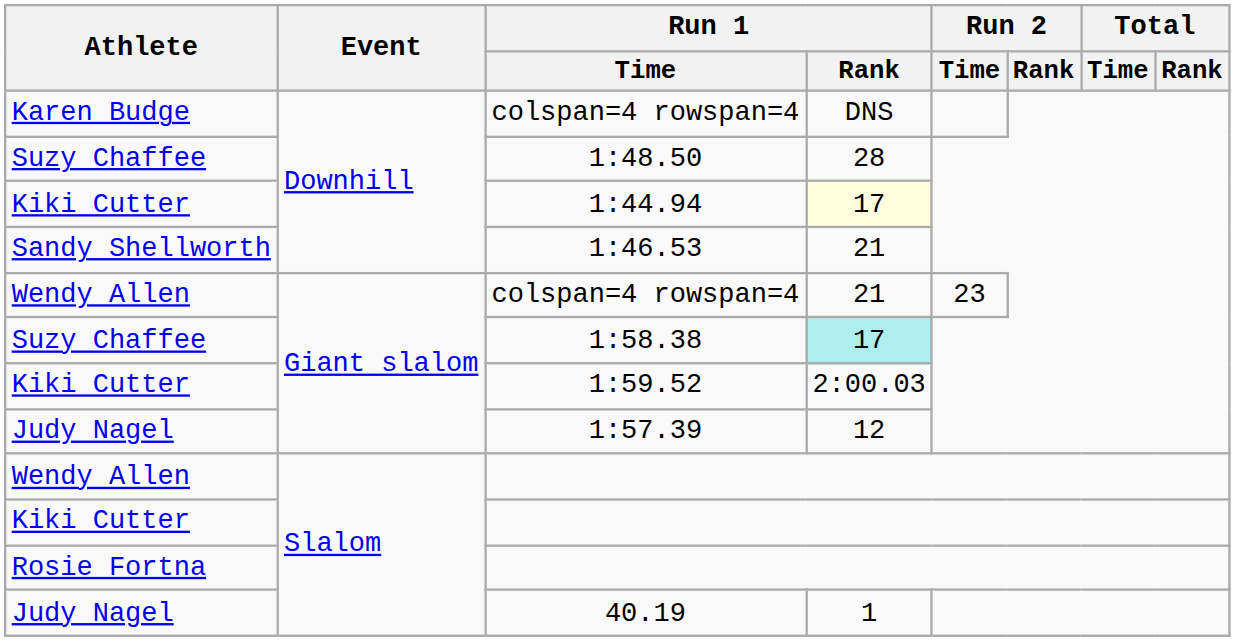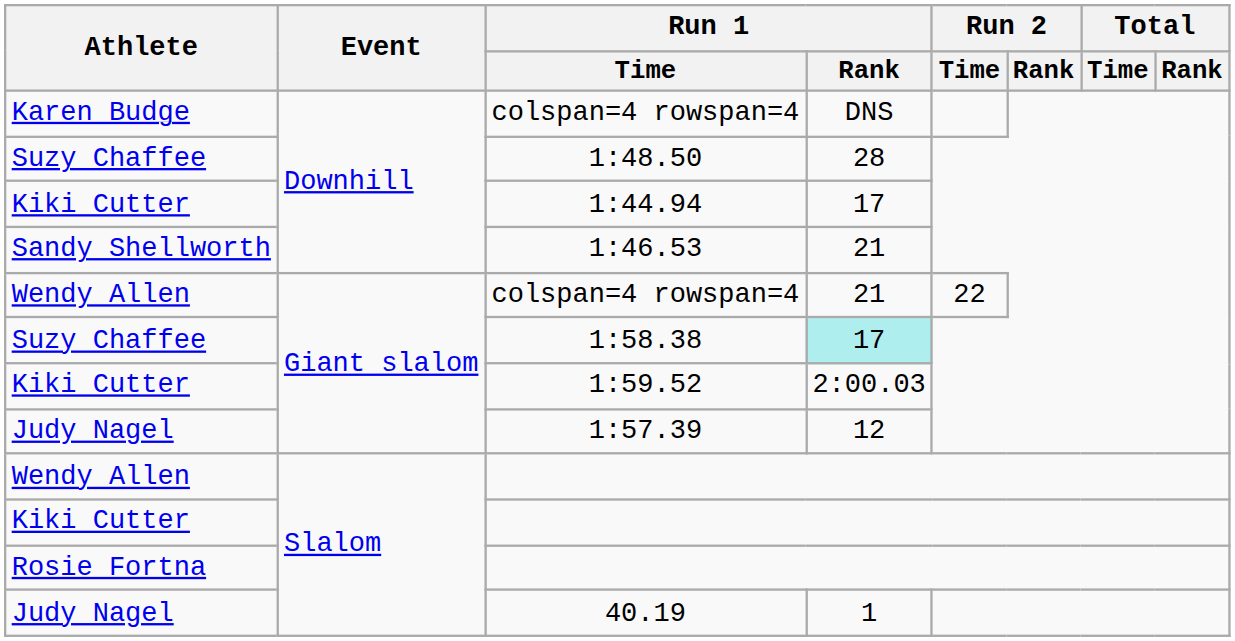(869, 204) lightyellow background -> (869, 204) no background
(969, 295) 23 -> (969, 295) 22
